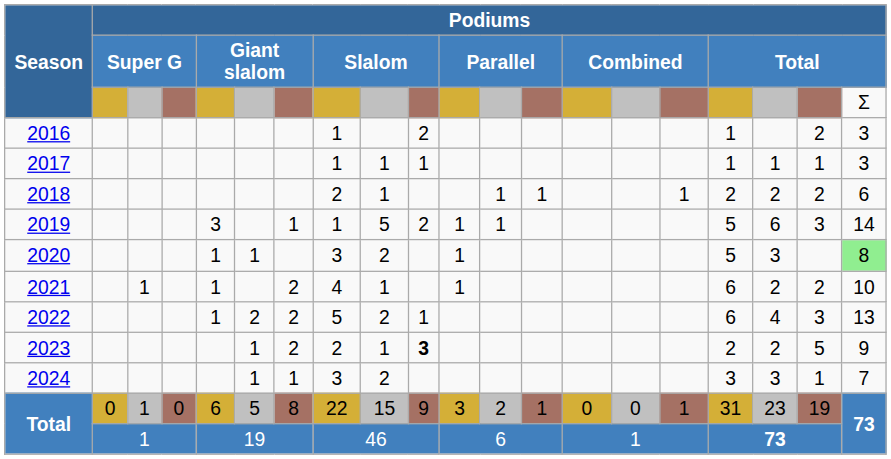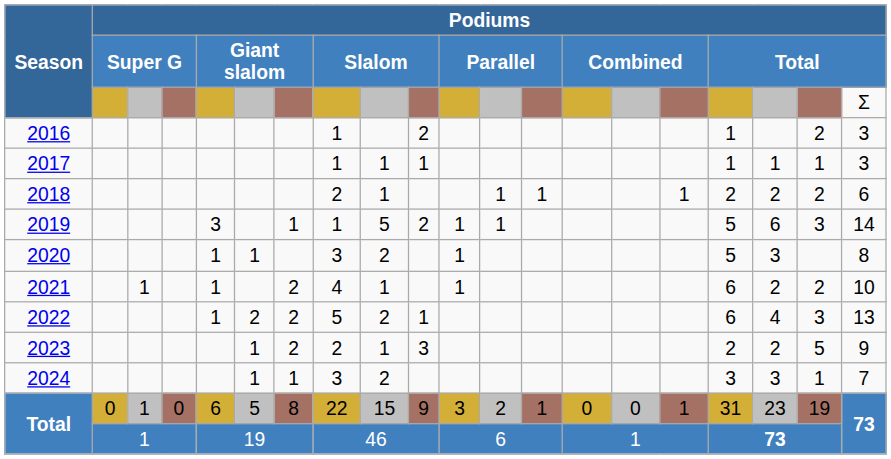(864, 256) lightgreen background -> (864, 256) no background
(424, 347) bold -> (424, 347) normal
